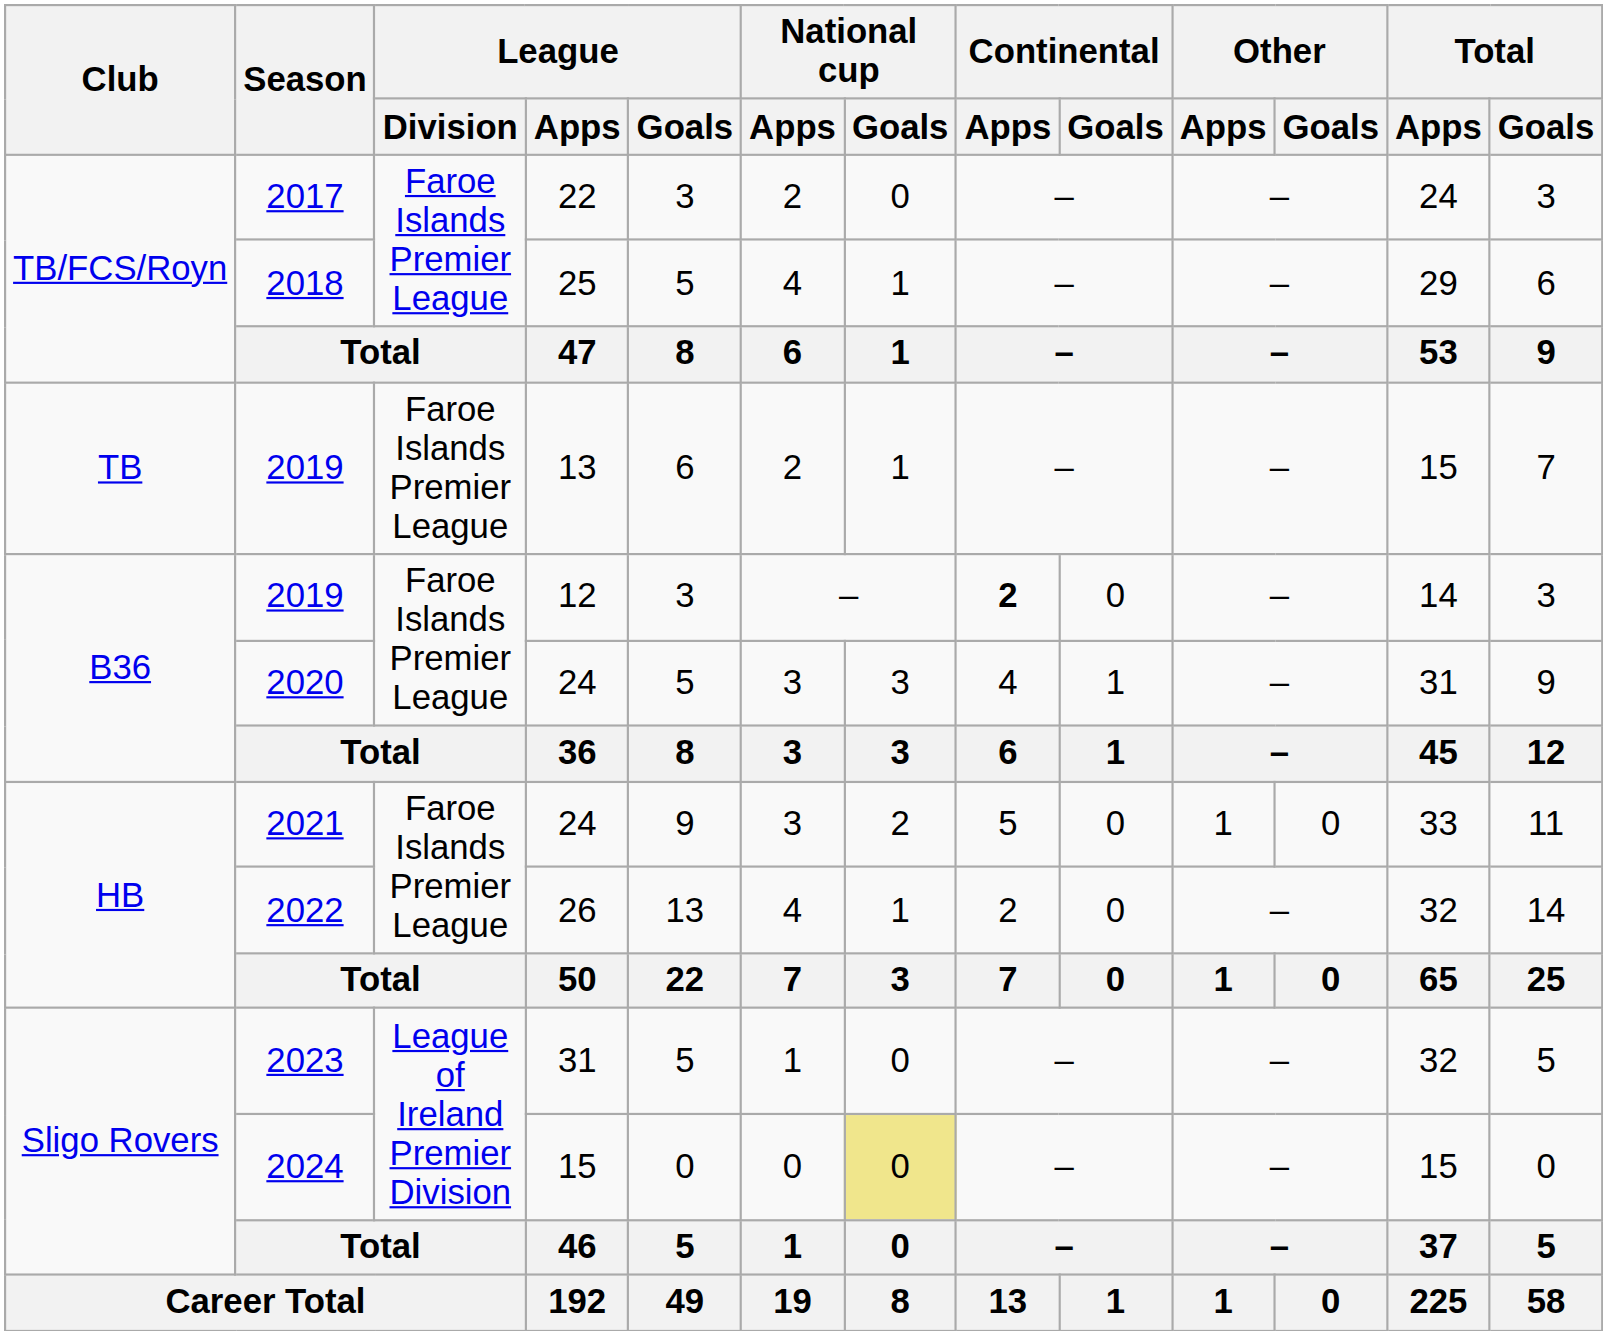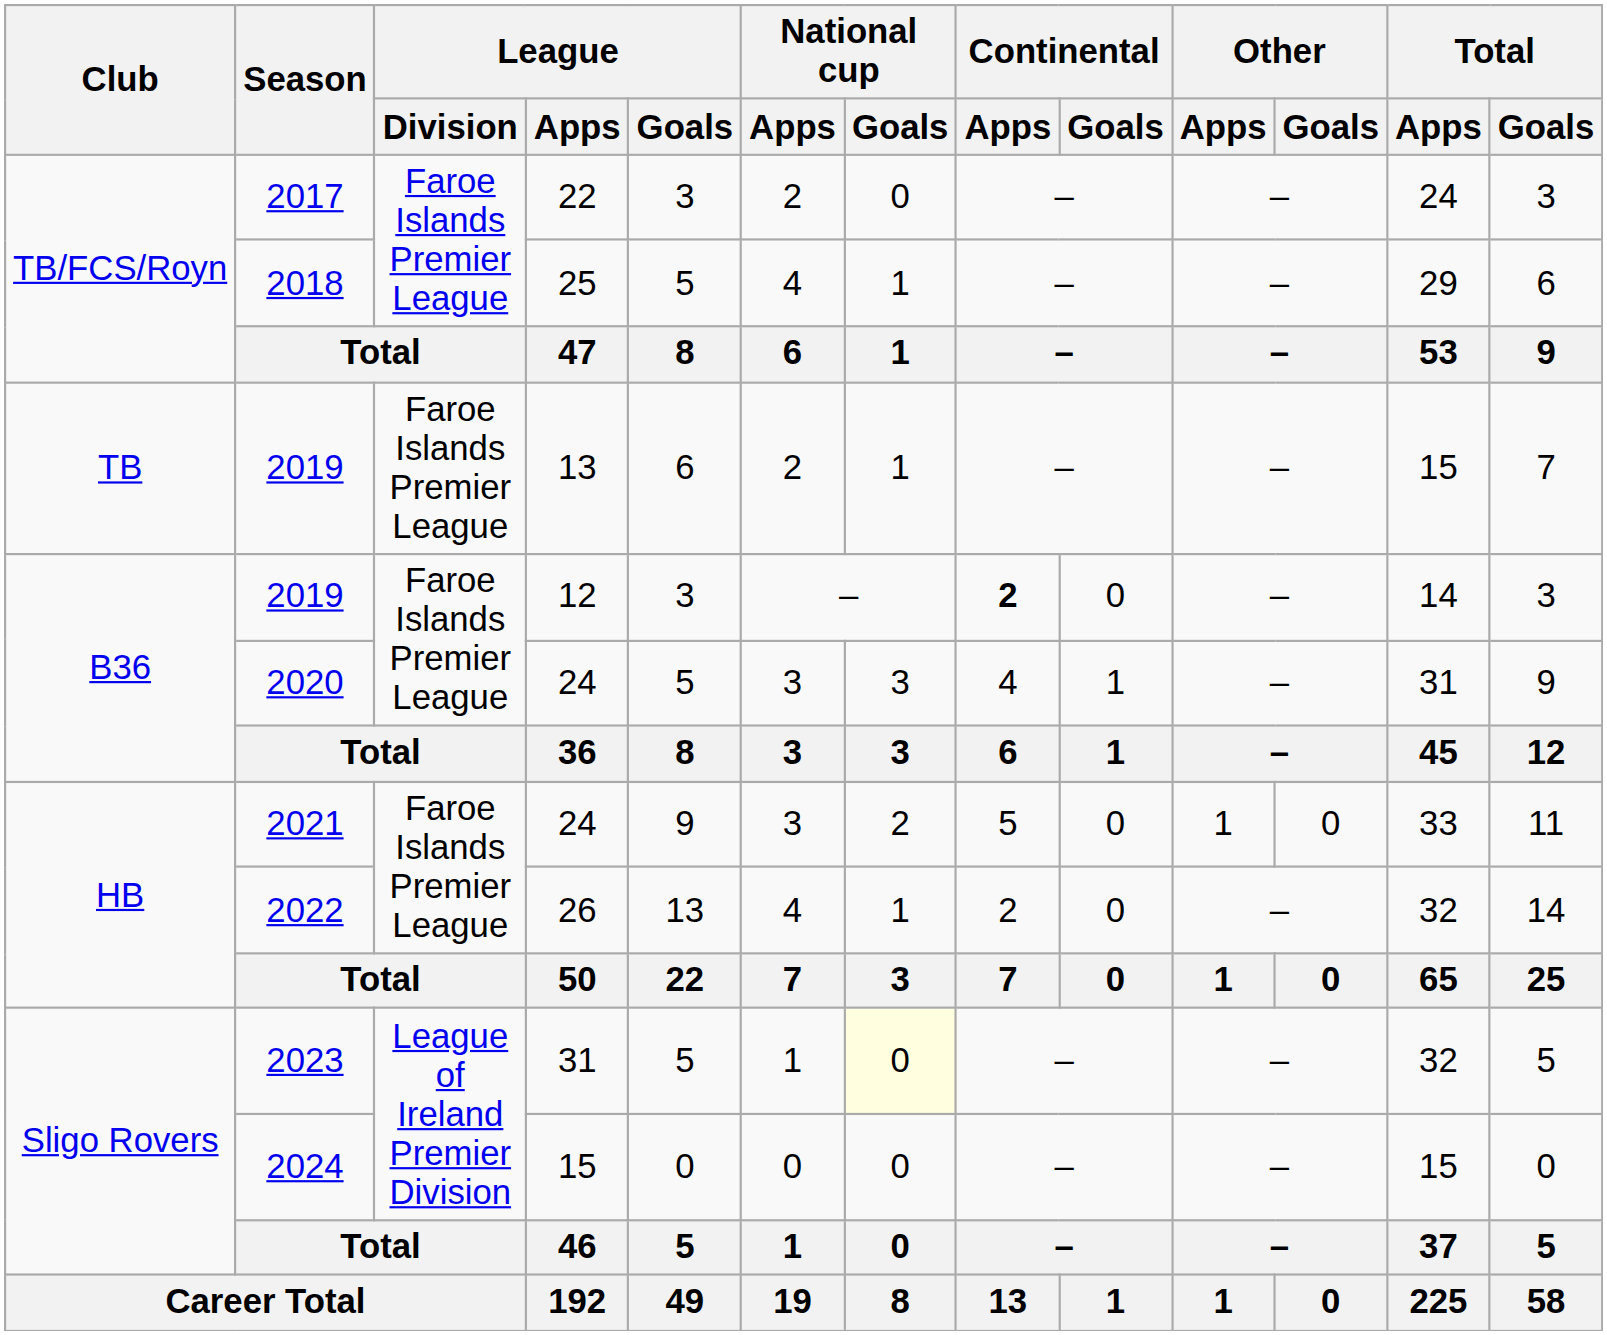(900, 1060) no background -> (900, 1060) lightyellow background
(900, 1166) khaki background -> (900, 1166) no background
